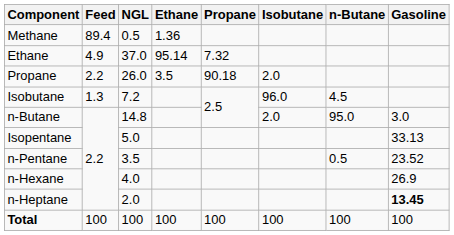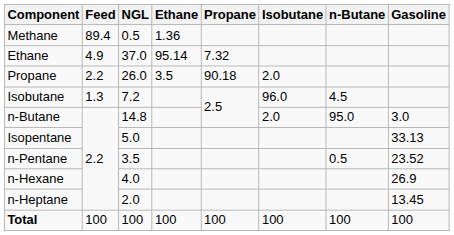(407, 199) bold -> (407, 199) normal
